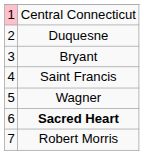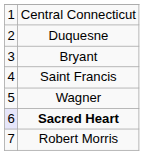(11, 14) pink background -> (11, 14) no background
(11, 118) no background -> (11, 118) lavender background
